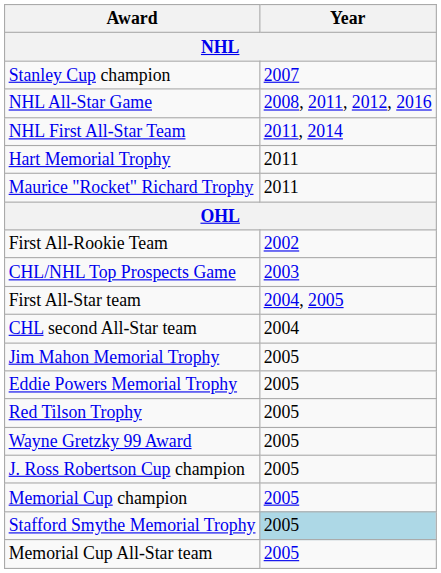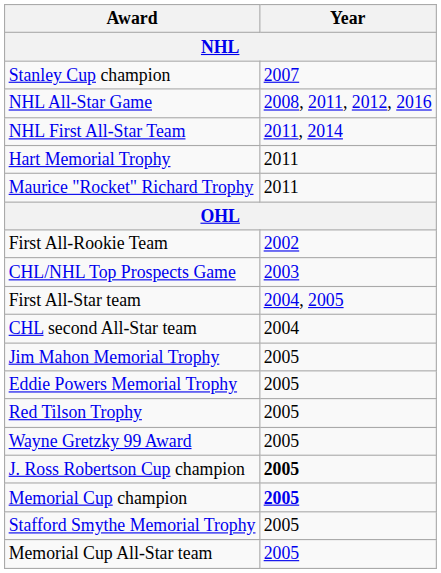(281, 469) normal -> (281, 469) bold
(281, 497) normal -> (281, 497) bold
(281, 525) lightblue background -> (281, 525) no background
